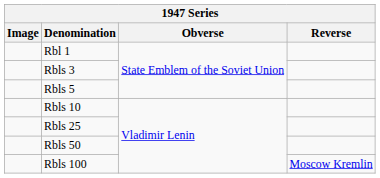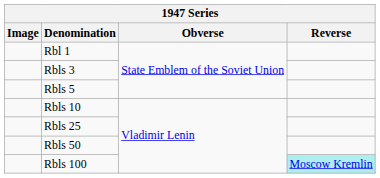(331, 164) no background -> (331, 164) paleturquoise background
